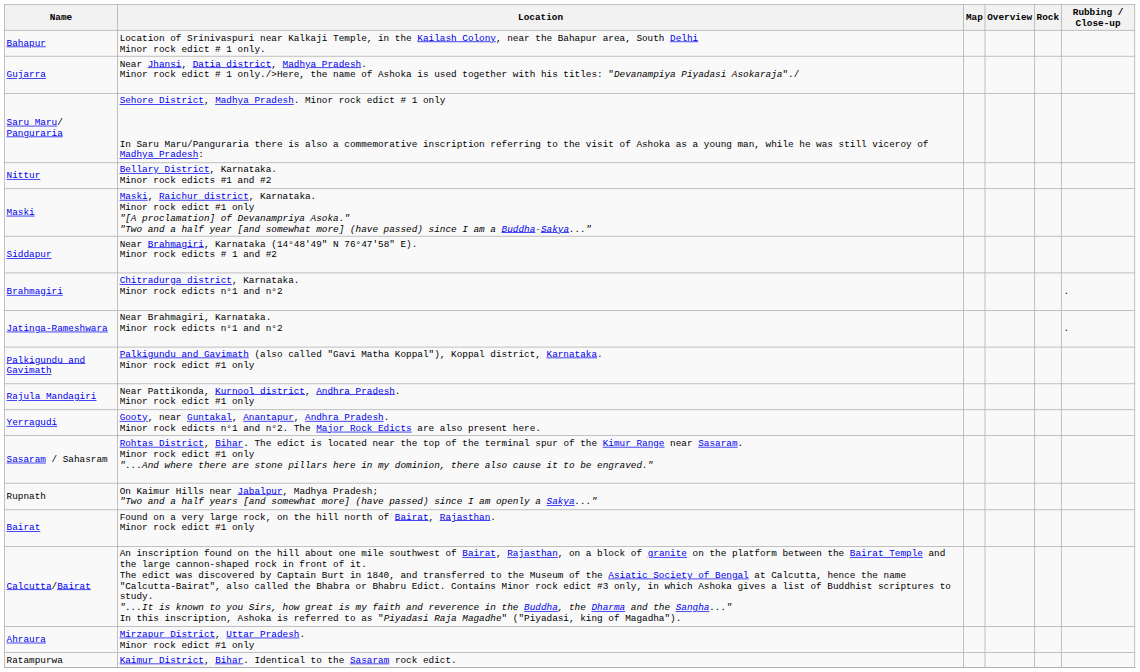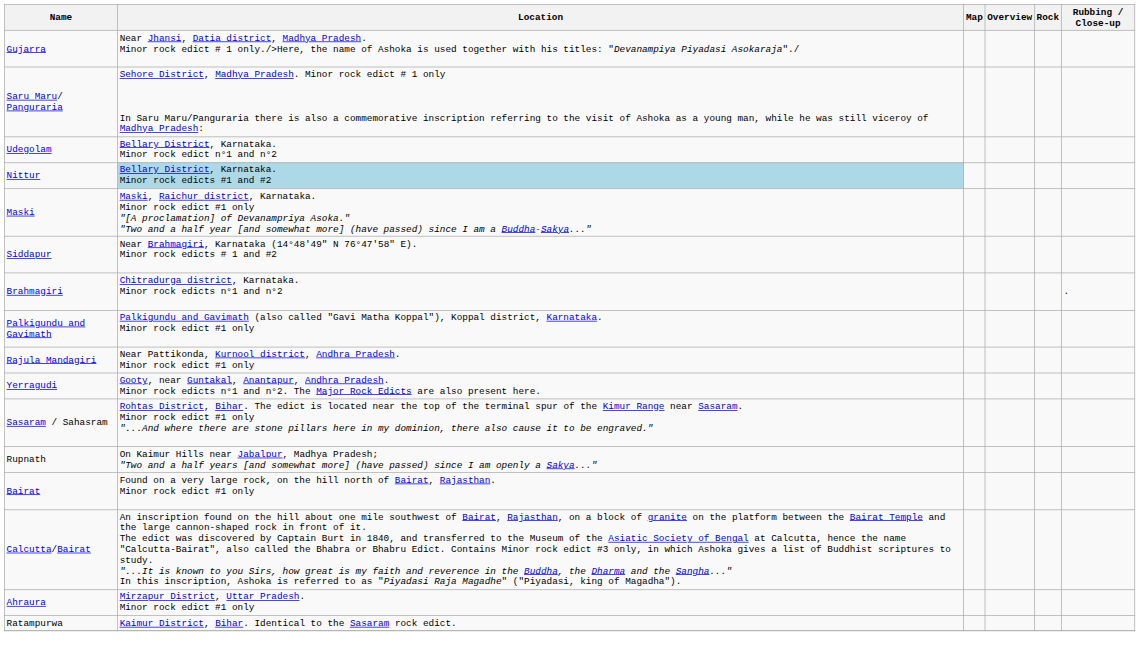- row: (26, 43)
+ row: (29, 150)
(198, 176) no background -> (198, 176) lightblue background
- row: (57, 328)
